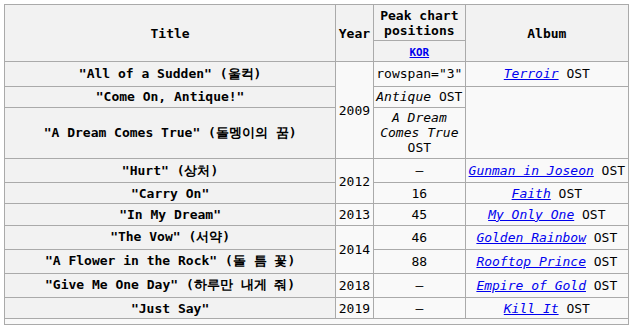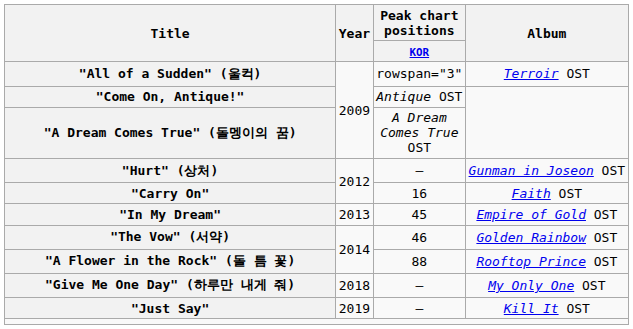(547, 214) My Only One OST -> (547, 214) Empire of Gold OST
(547, 285) Empire of Gold OST -> (547, 285) My Only One OST
